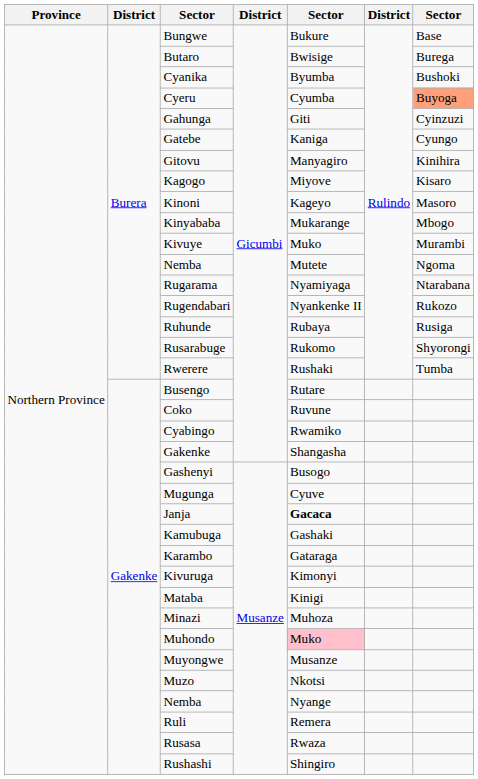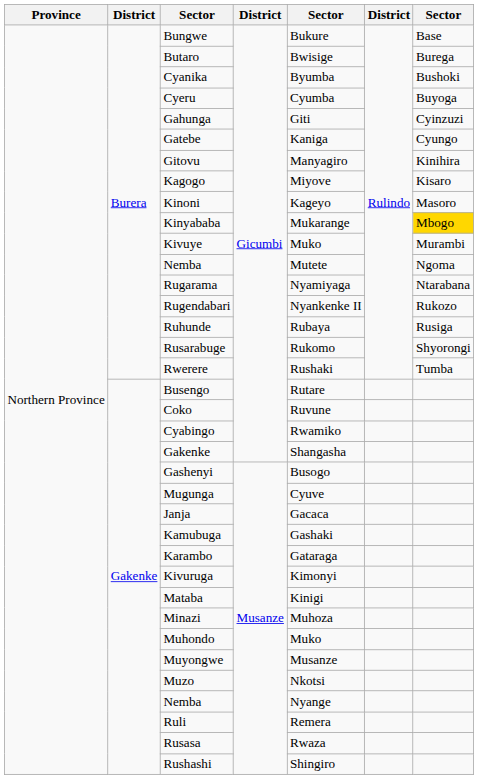(436, 98) lightsalmon background -> (436, 98) no background
(435, 222) no background -> (435, 222) gold background
(311, 514) bold -> (309, 514) normal
(306, 639) pink background -> (306, 639) no background
